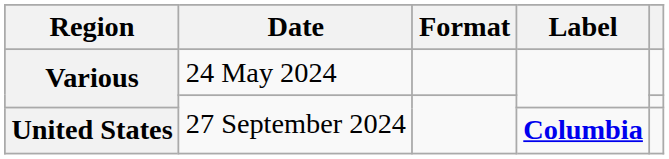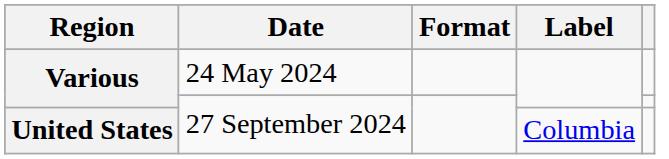(583, 129) bold -> (579, 129) normal
